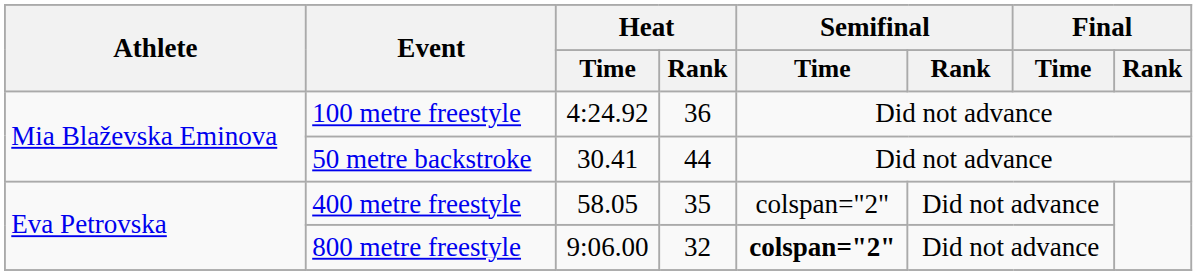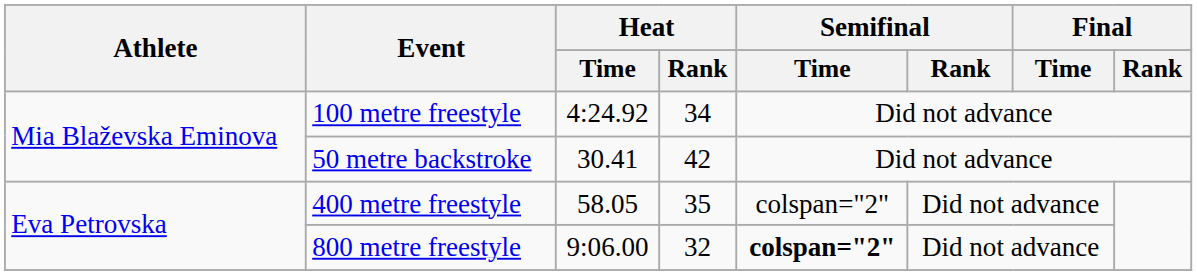(698, 114) 36 -> (698, 114) 34
(698, 158) 44 -> (698, 158) 42
